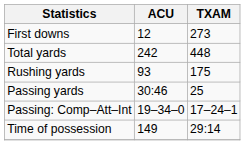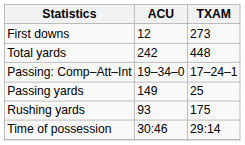rows swapped: (46, 72) <-> (69, 110)
(152, 91) 30:46 -> (147, 91) 149
(147, 130) 149 -> (152, 130) 30:46
